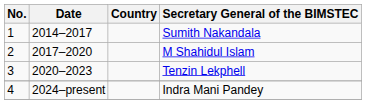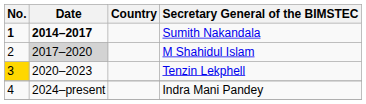(10, 33) normal -> (10, 33) bold
(62, 33) normal -> (62, 33) bold
(62, 52) no background -> (62, 52) lightgrey background
(10, 71) no background -> (10, 71) gold background
